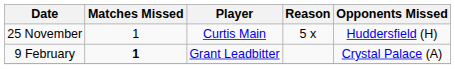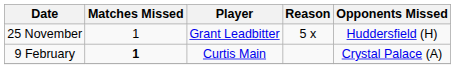(235, 34) Curtis Main -> (235, 34) Grant Leadbitter
(235, 53) Grant Leadbitter -> (235, 53) Curtis Main
